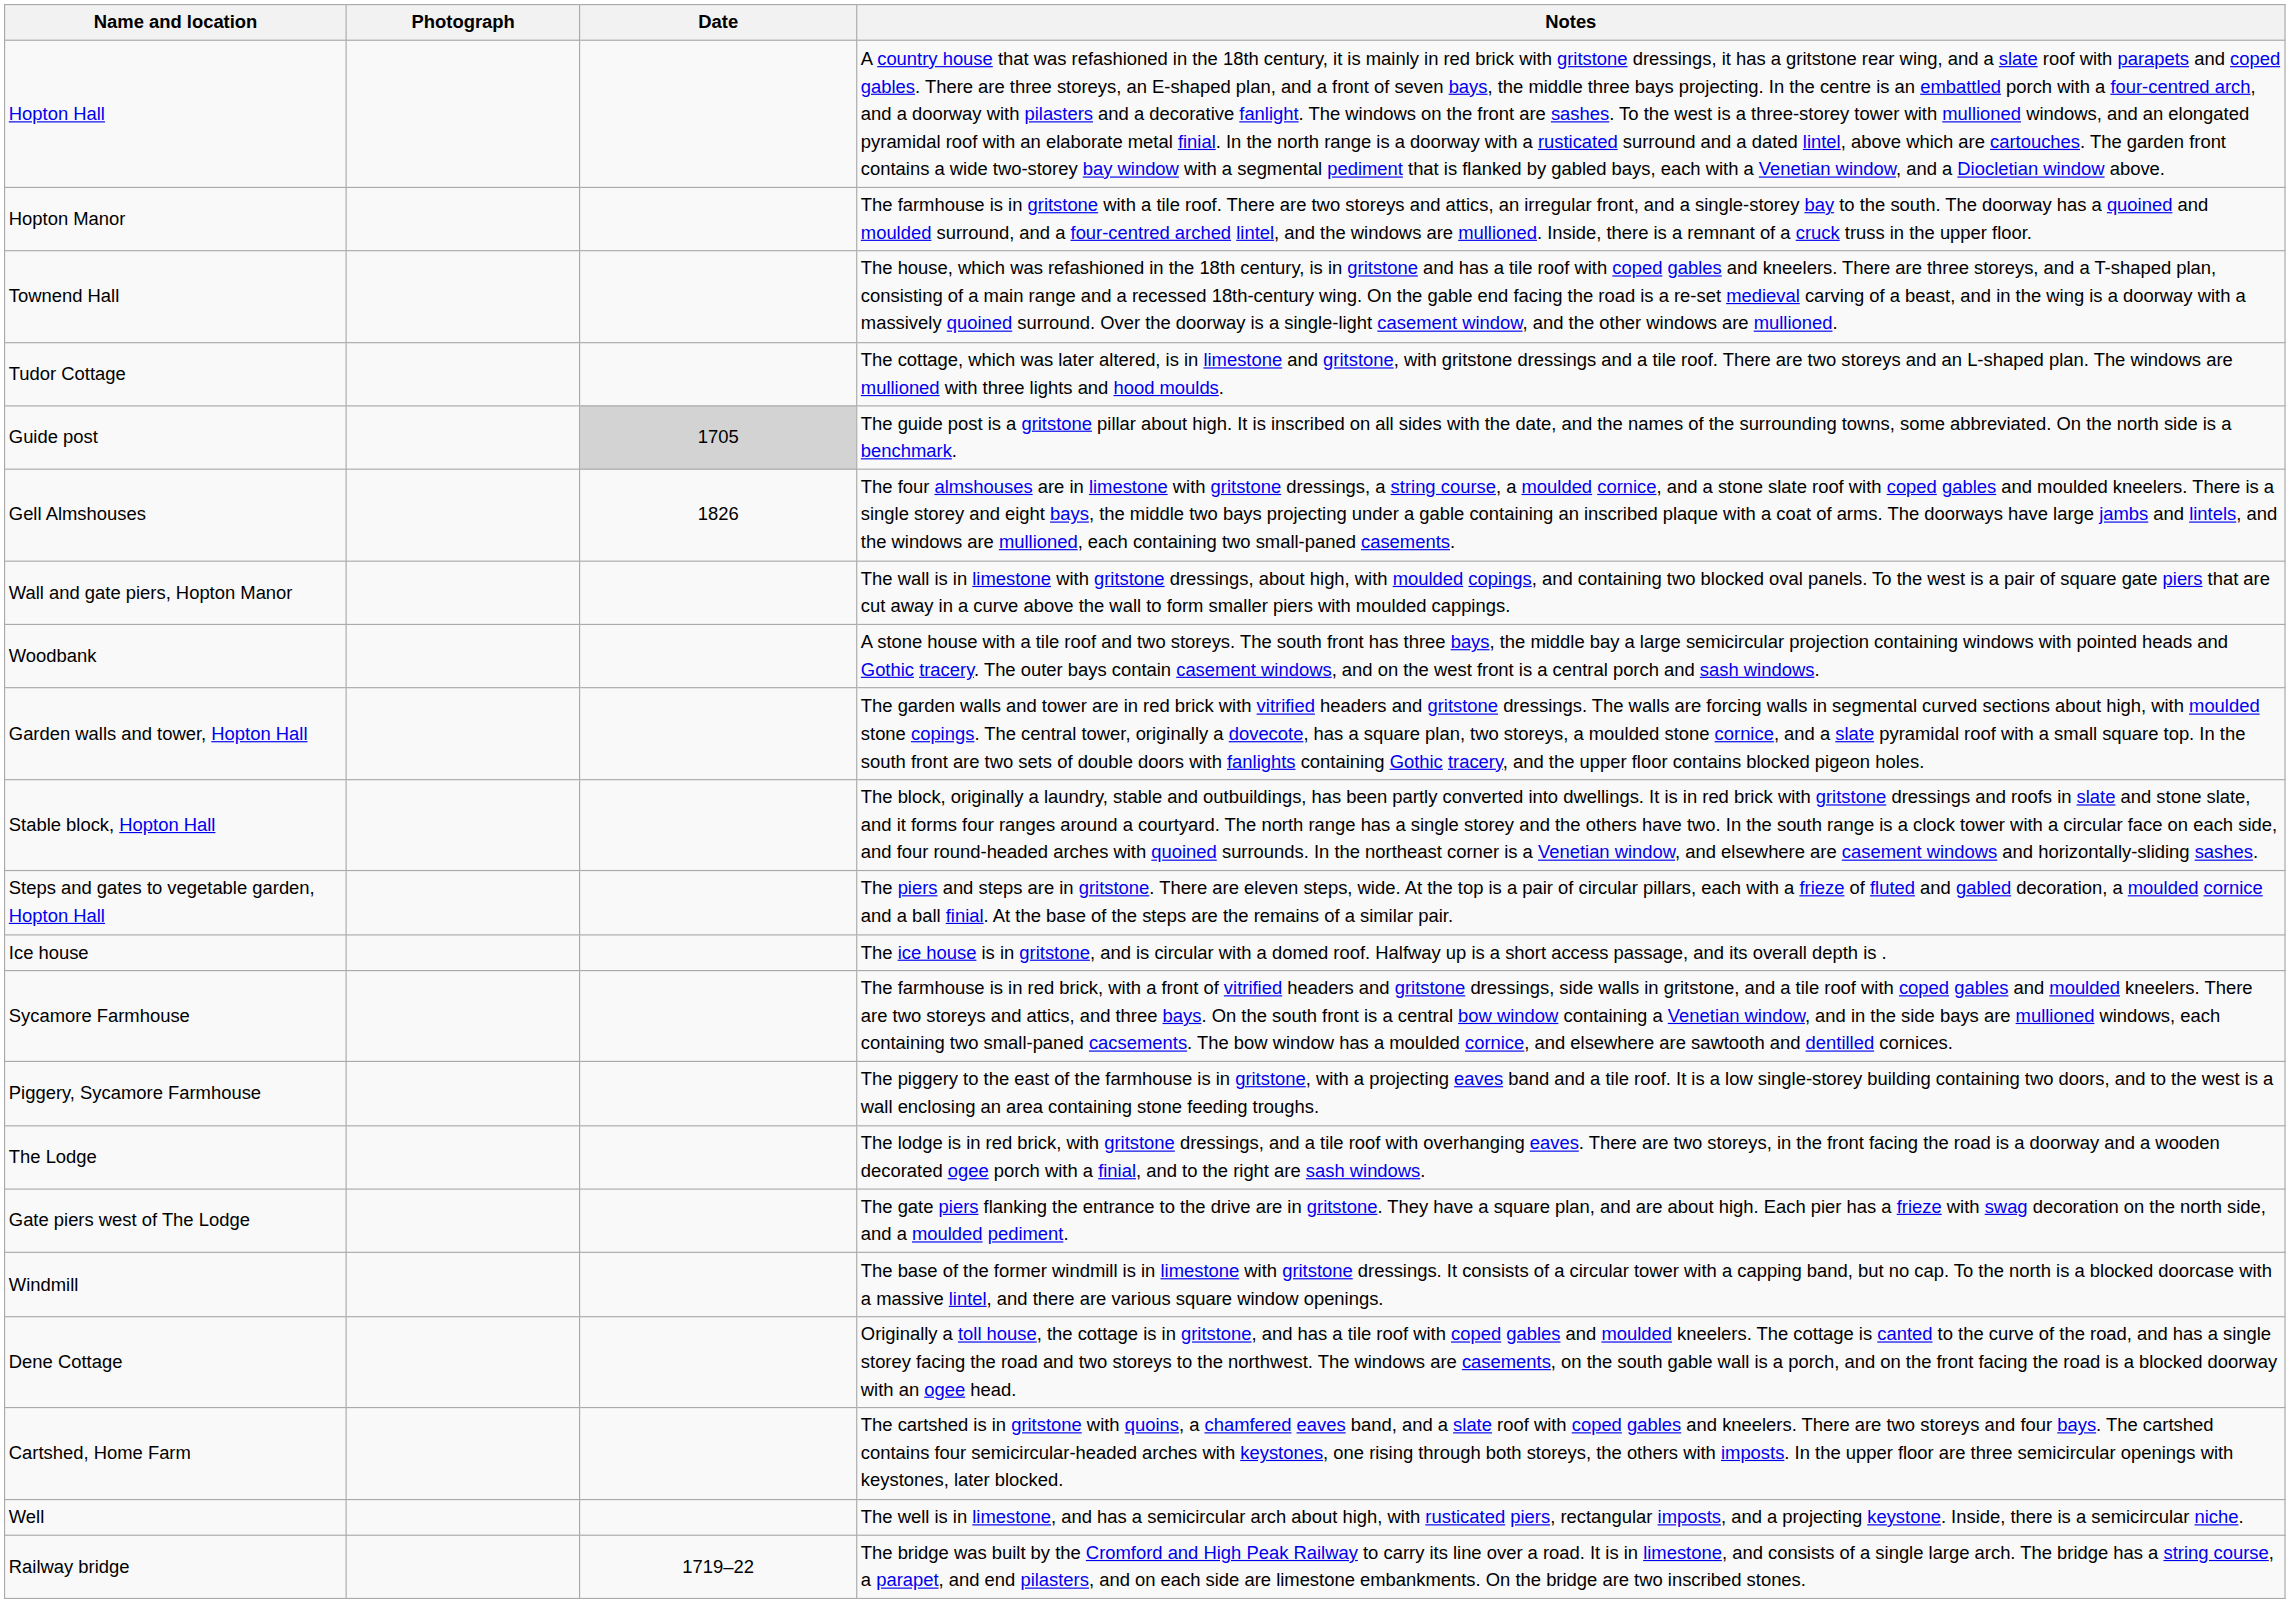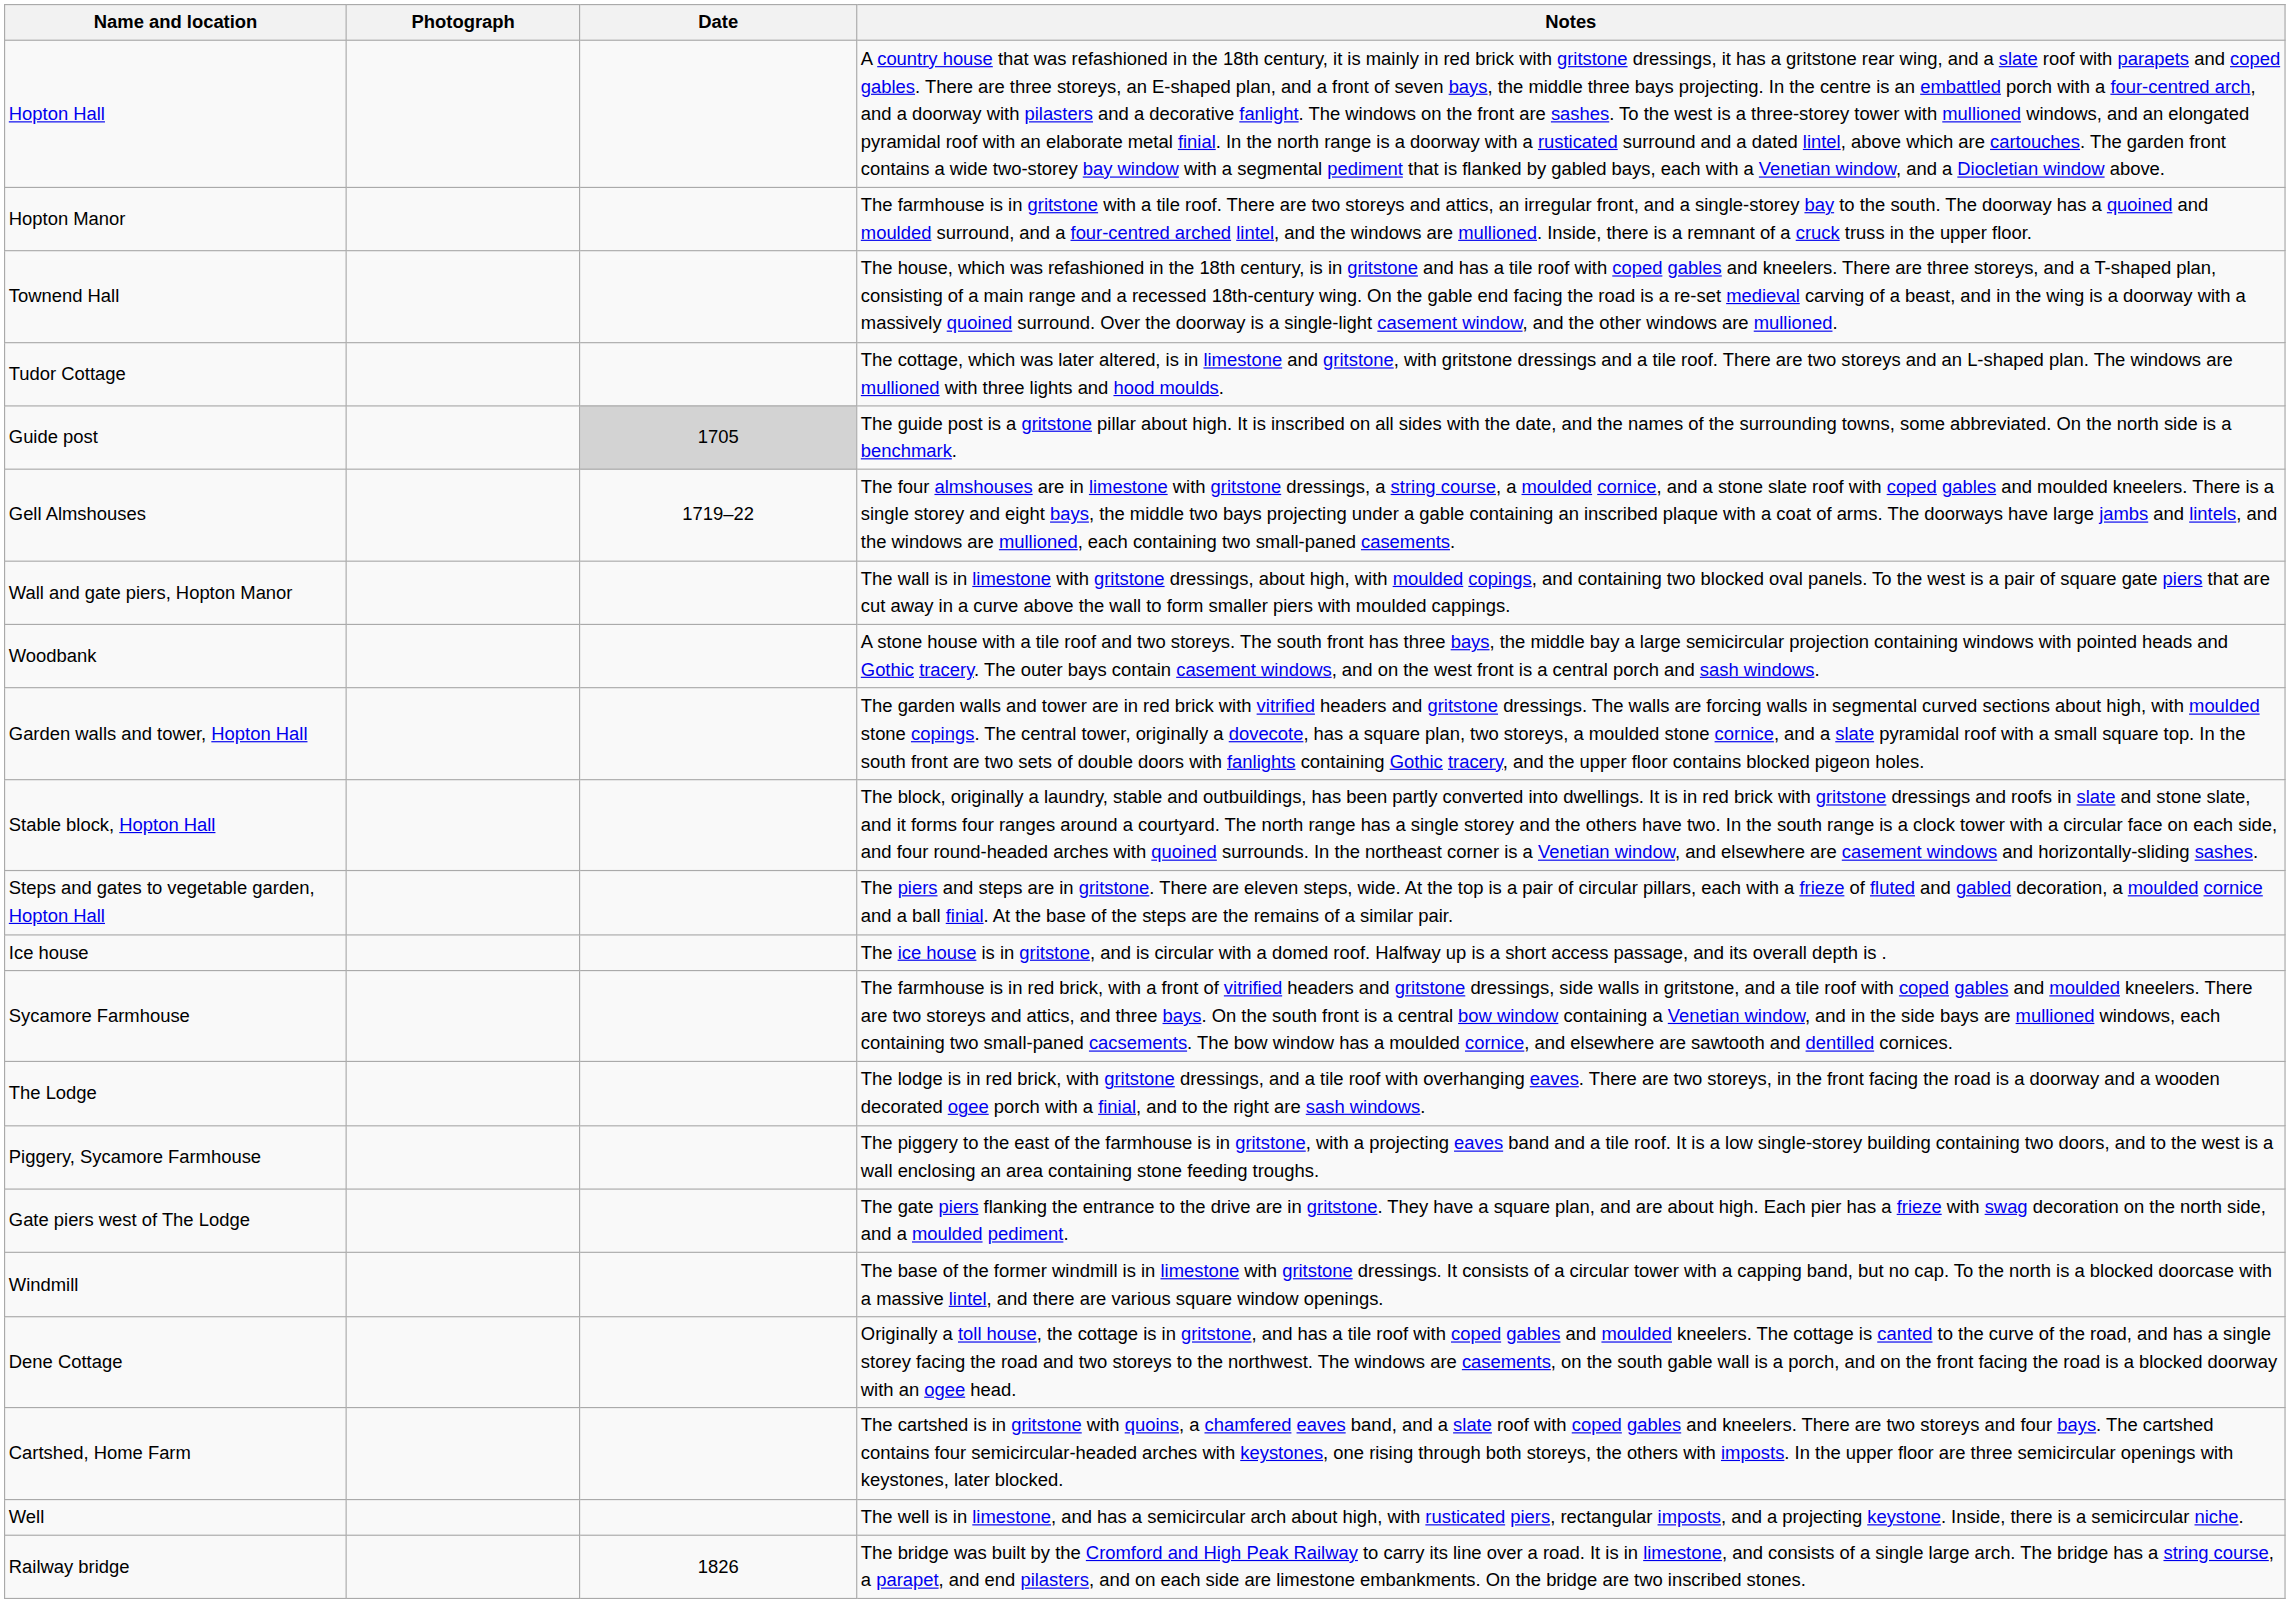(718, 515) 1826 -> (718, 515) 1719–22
rows swapped: (135, 1093) <-> (53, 1157)
(718, 1566) 1719–22 -> (718, 1566) 1826
